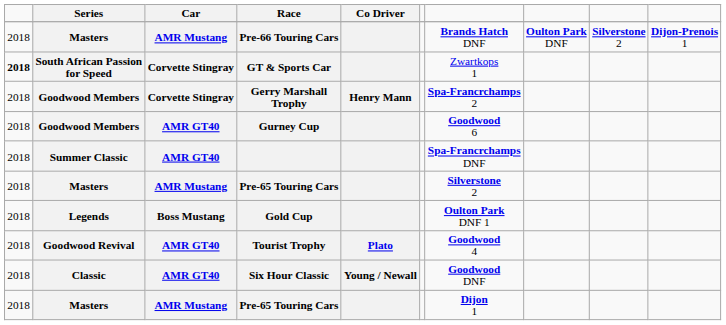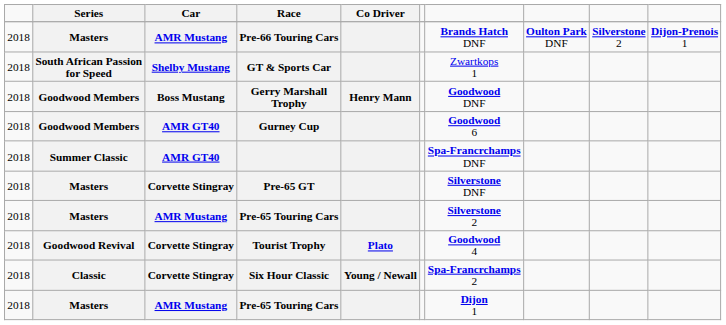(19, 67) bold -> (19, 67) normal
(191, 67) Corvette Stingray -> (191, 67) Shelby Mustang
(191, 97) Corvette Stingray -> (191, 97) Boss Mustang
(474, 97) Spa-Francrchamps 2 -> (474, 97) Goodwood DNF
+ row: (89, 186)
- row: (89, 216)
(191, 246) AMR GT40 -> (191, 246) Corvette Stingray
(191, 275) AMR GT40 -> (191, 275) Corvette Stingray
(474, 275) Goodwood DNF -> (474, 275) Spa-Francrchamps 2
